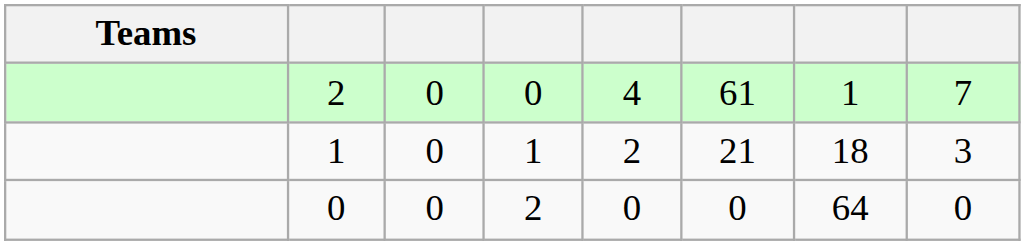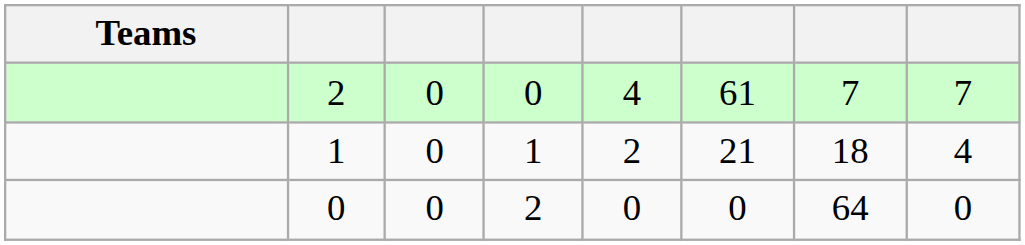(850, 92) 1 -> (850, 92) 7
(963, 150) 3 -> (963, 150) 4
